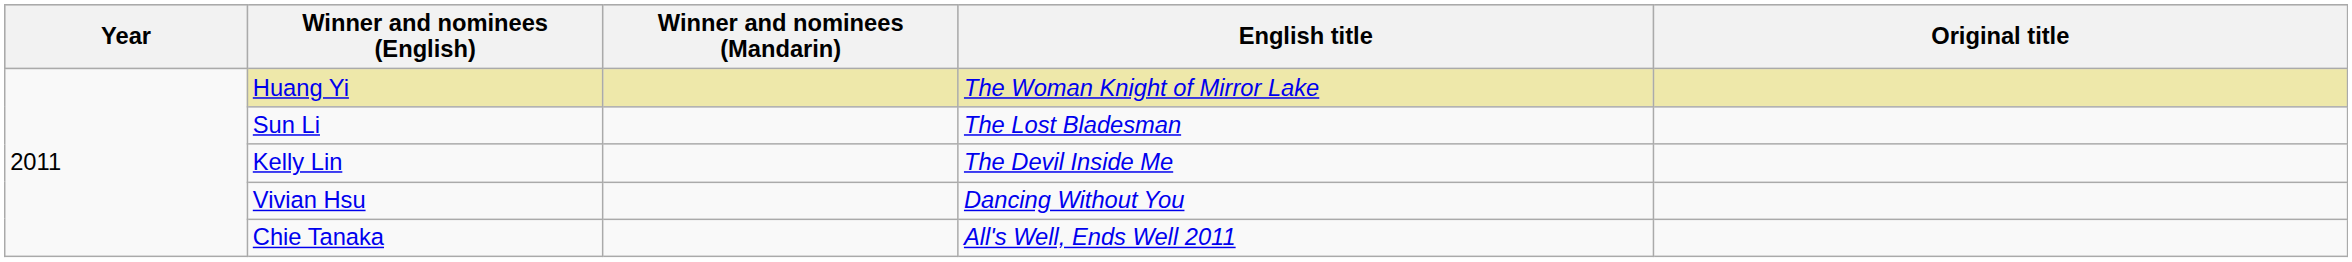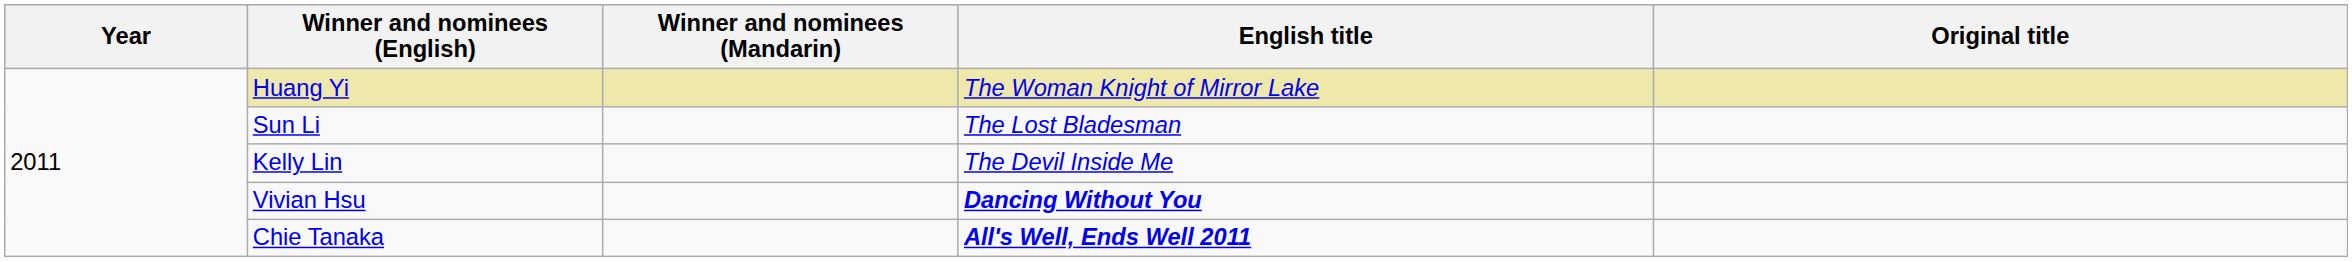(1074, 200) normal -> (1083, 200) bold
(1100, 237) normal -> (1108, 237) bold
